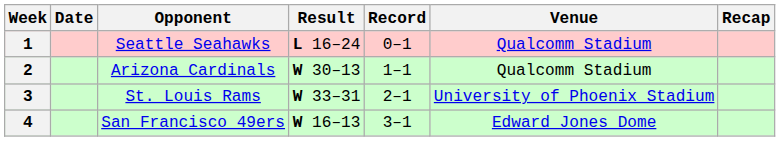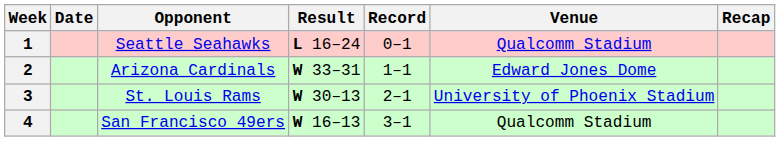(327, 70) W 30–13 -> (327, 70) W 33–31
(574, 70) Qualcomm Stadium -> (574, 70) Edward Jones Dome
(327, 97) W 33–31 -> (327, 97) W 30–13
(574, 123) Edward Jones Dome -> (574, 123) Qualcomm Stadium
